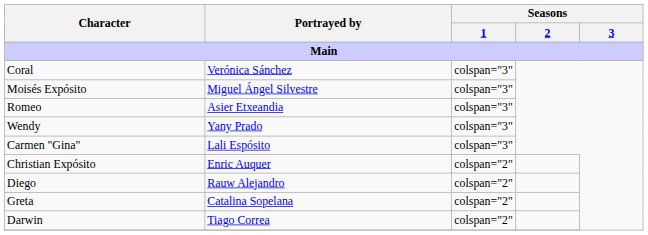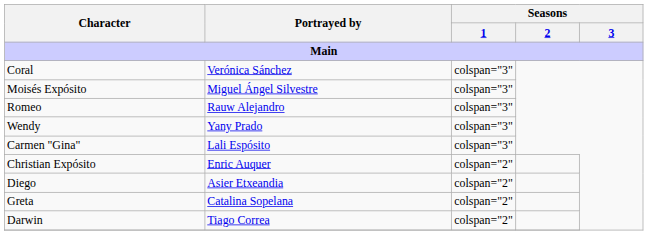(245, 107) Asier Etxeandia -> (246, 107) Rauw Alejandro
(246, 182) Rauw Alejandro -> (245, 182) Asier Etxeandia
